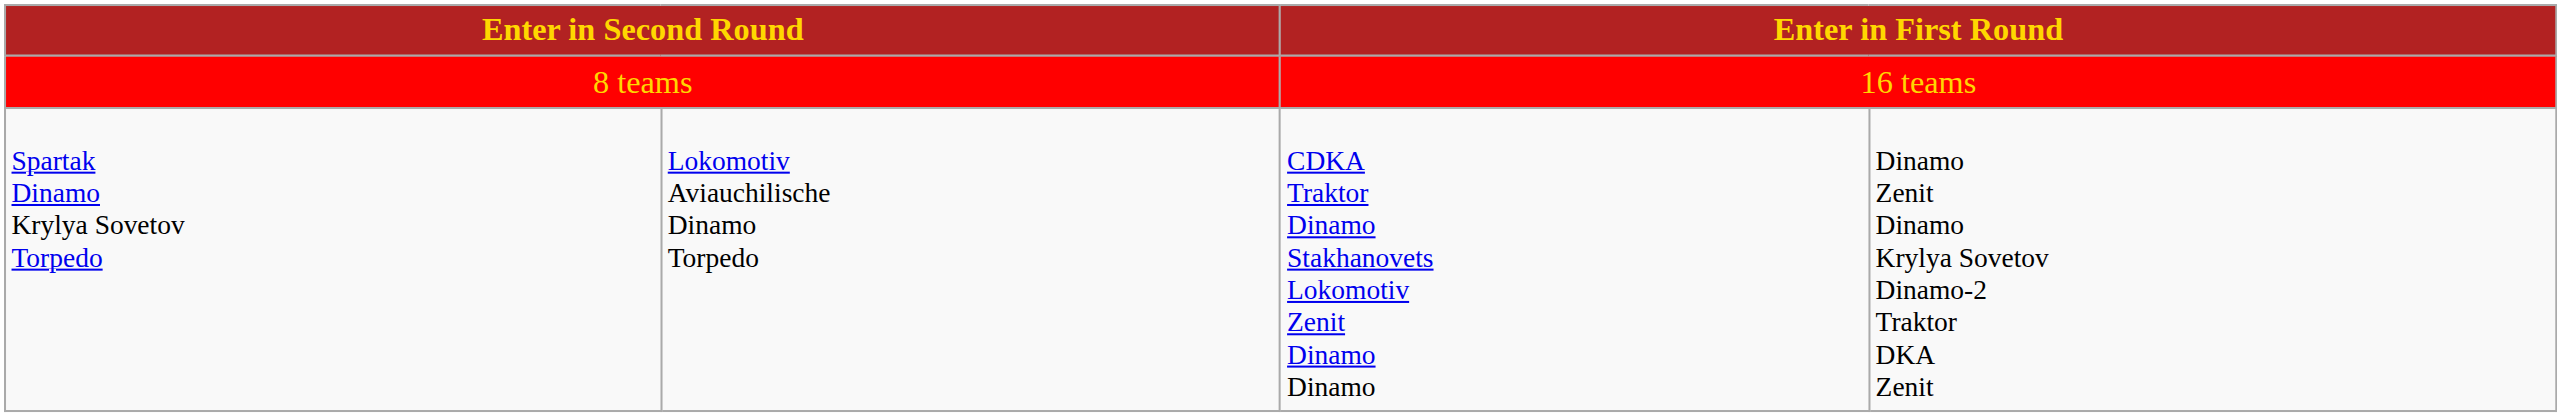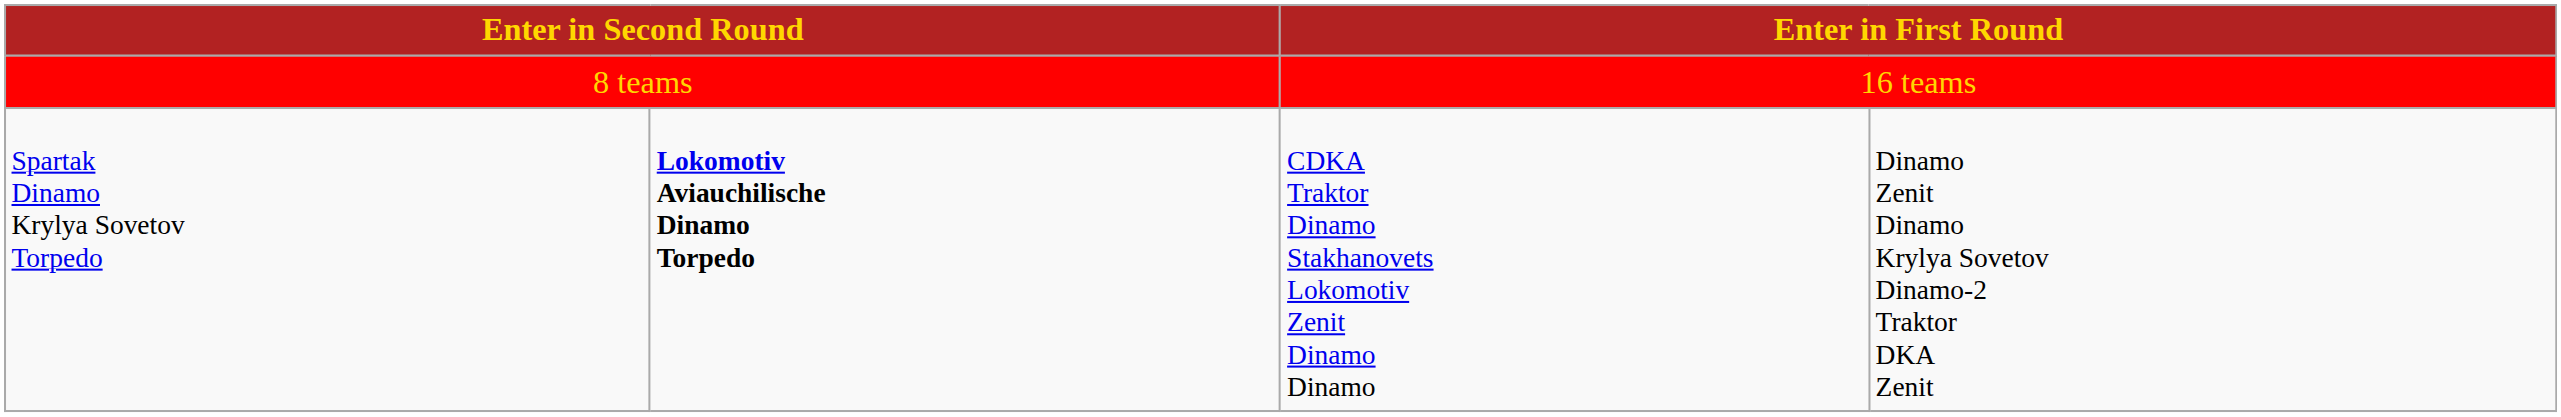(749, 210) normal -> (741, 210) bold
